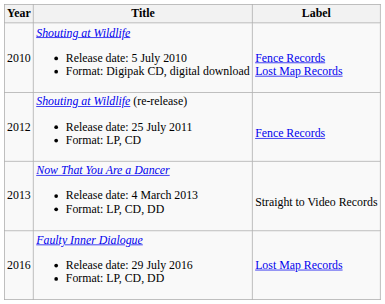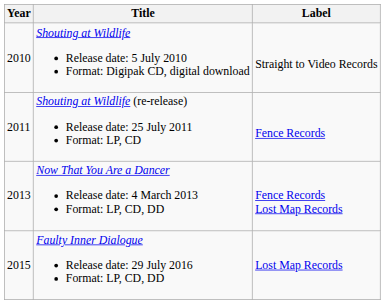(299, 64) Fence Records Lost Map Records -> (316, 64) Straight to Video Records
(19, 126) 2012 -> (19, 126) 2011
(316, 202) Straight to Video Records -> (299, 202) Fence Records Lost Map Records
(19, 265) 2016 -> (19, 265) 2015
